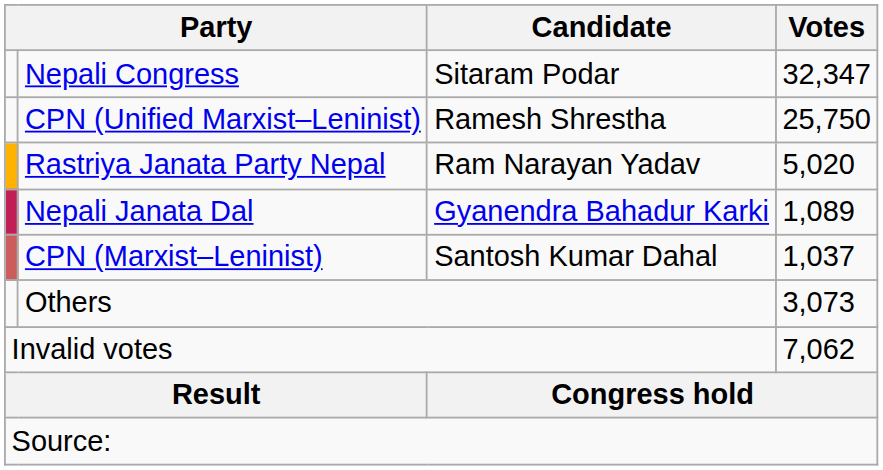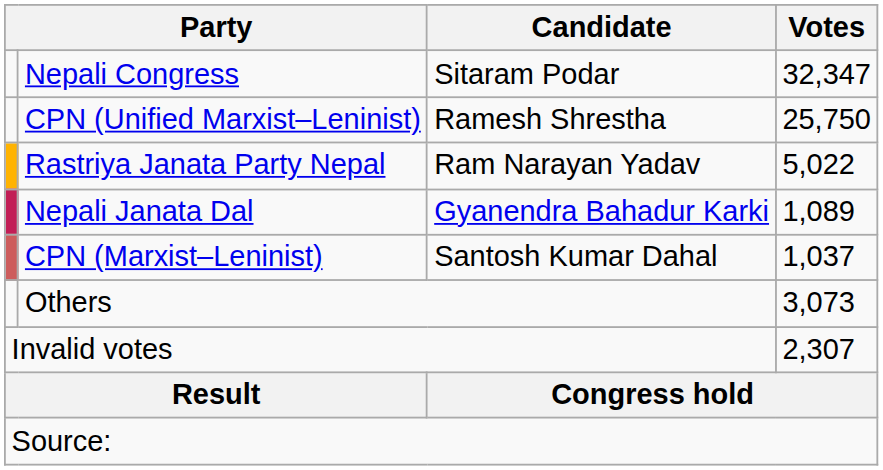(819, 165) 5,020 -> (819, 165) 5,022
(819, 348) 7,062 -> (819, 348) 2,307
